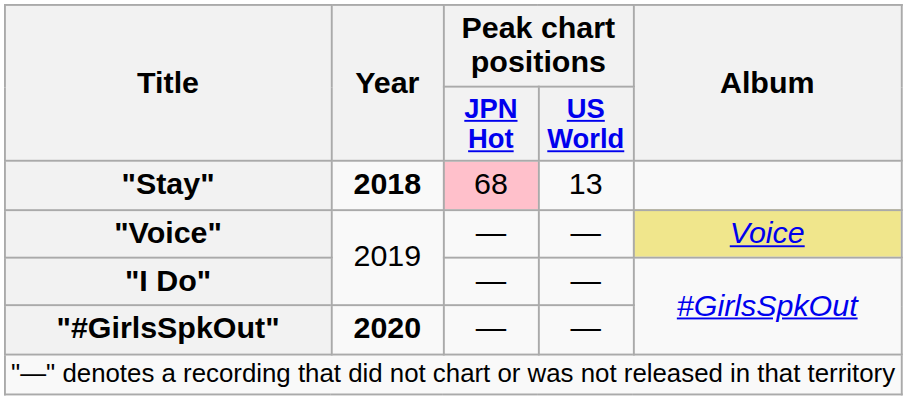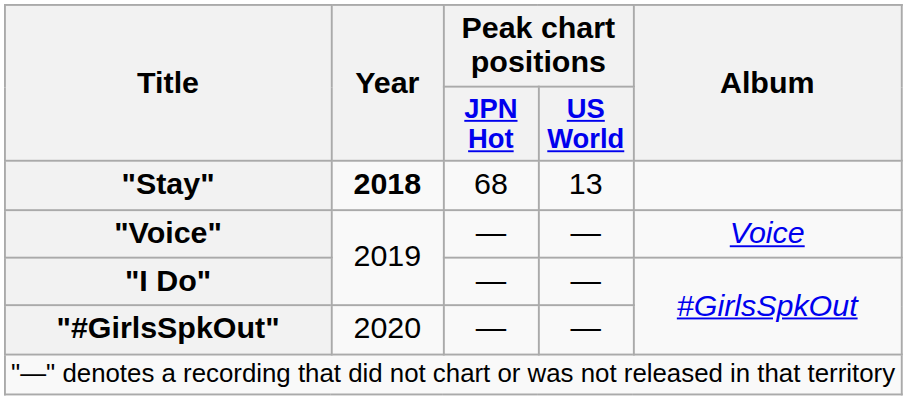(491, 184) pink background -> (491, 184) no background
(767, 232) khaki background -> (767, 232) no background
(387, 329) bold -> (387, 329) normal
